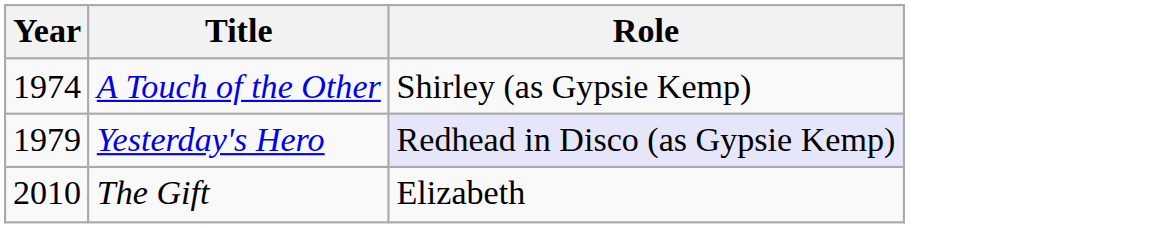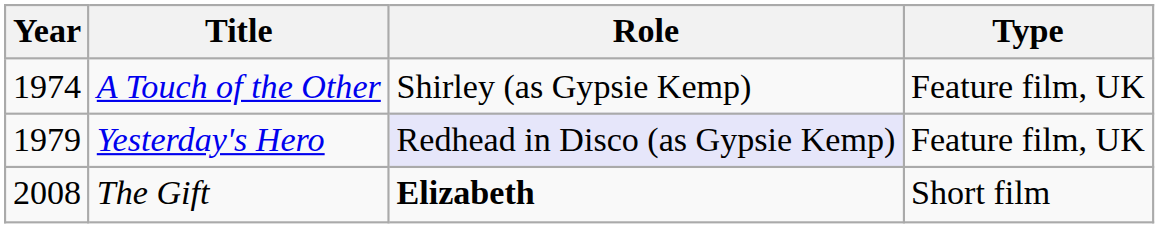+ column: (1028, 31)
(47, 193) 2010 -> (47, 193) 2008
(461, 193) normal -> (466, 193) bold
